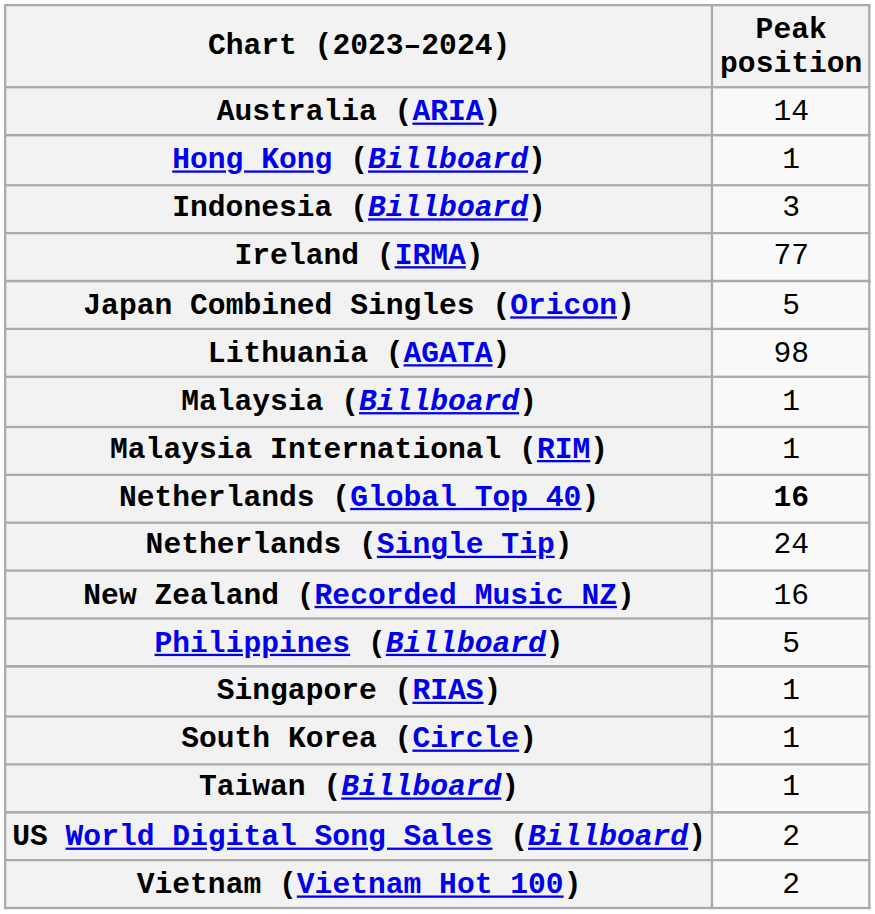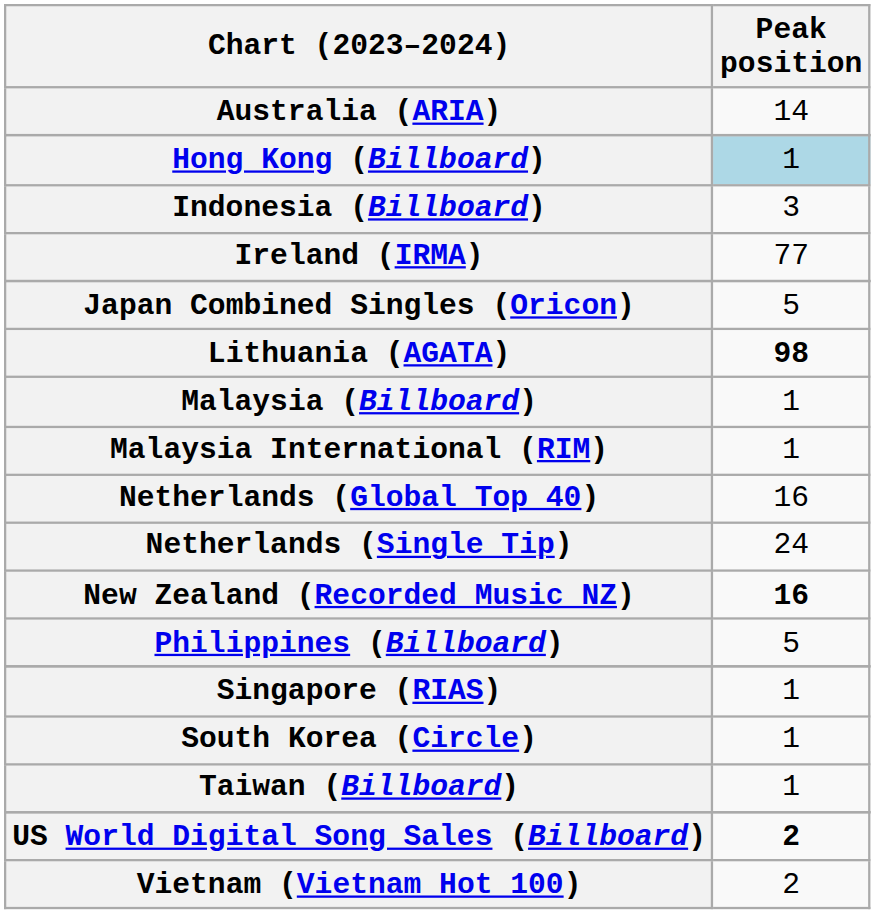(791, 160) no background -> (791, 160) lightblue background
(791, 353) normal -> (791, 353) bold
(791, 498) bold -> (791, 498) normal
(791, 595) normal -> (791, 595) bold
(791, 836) normal -> (791, 836) bold
